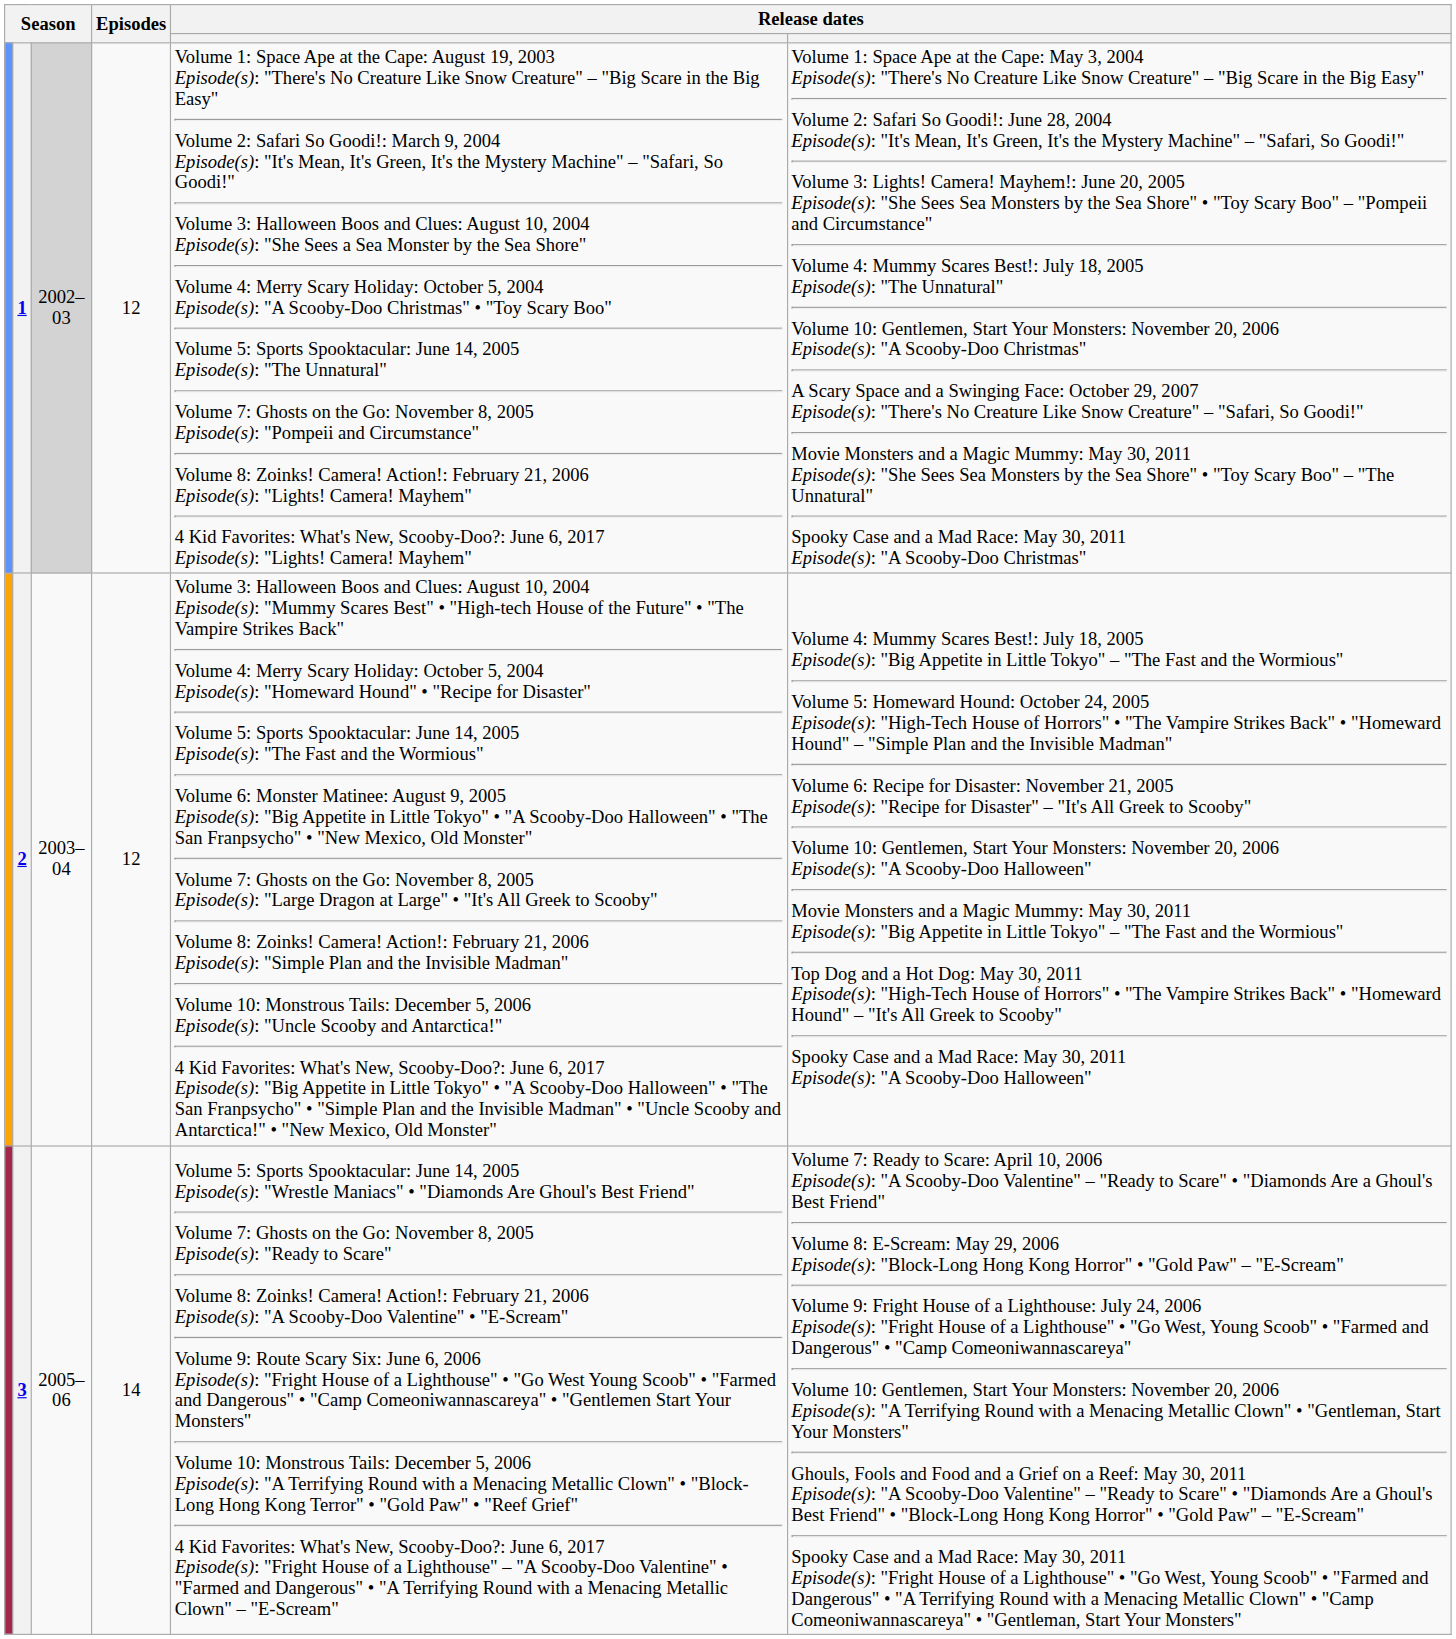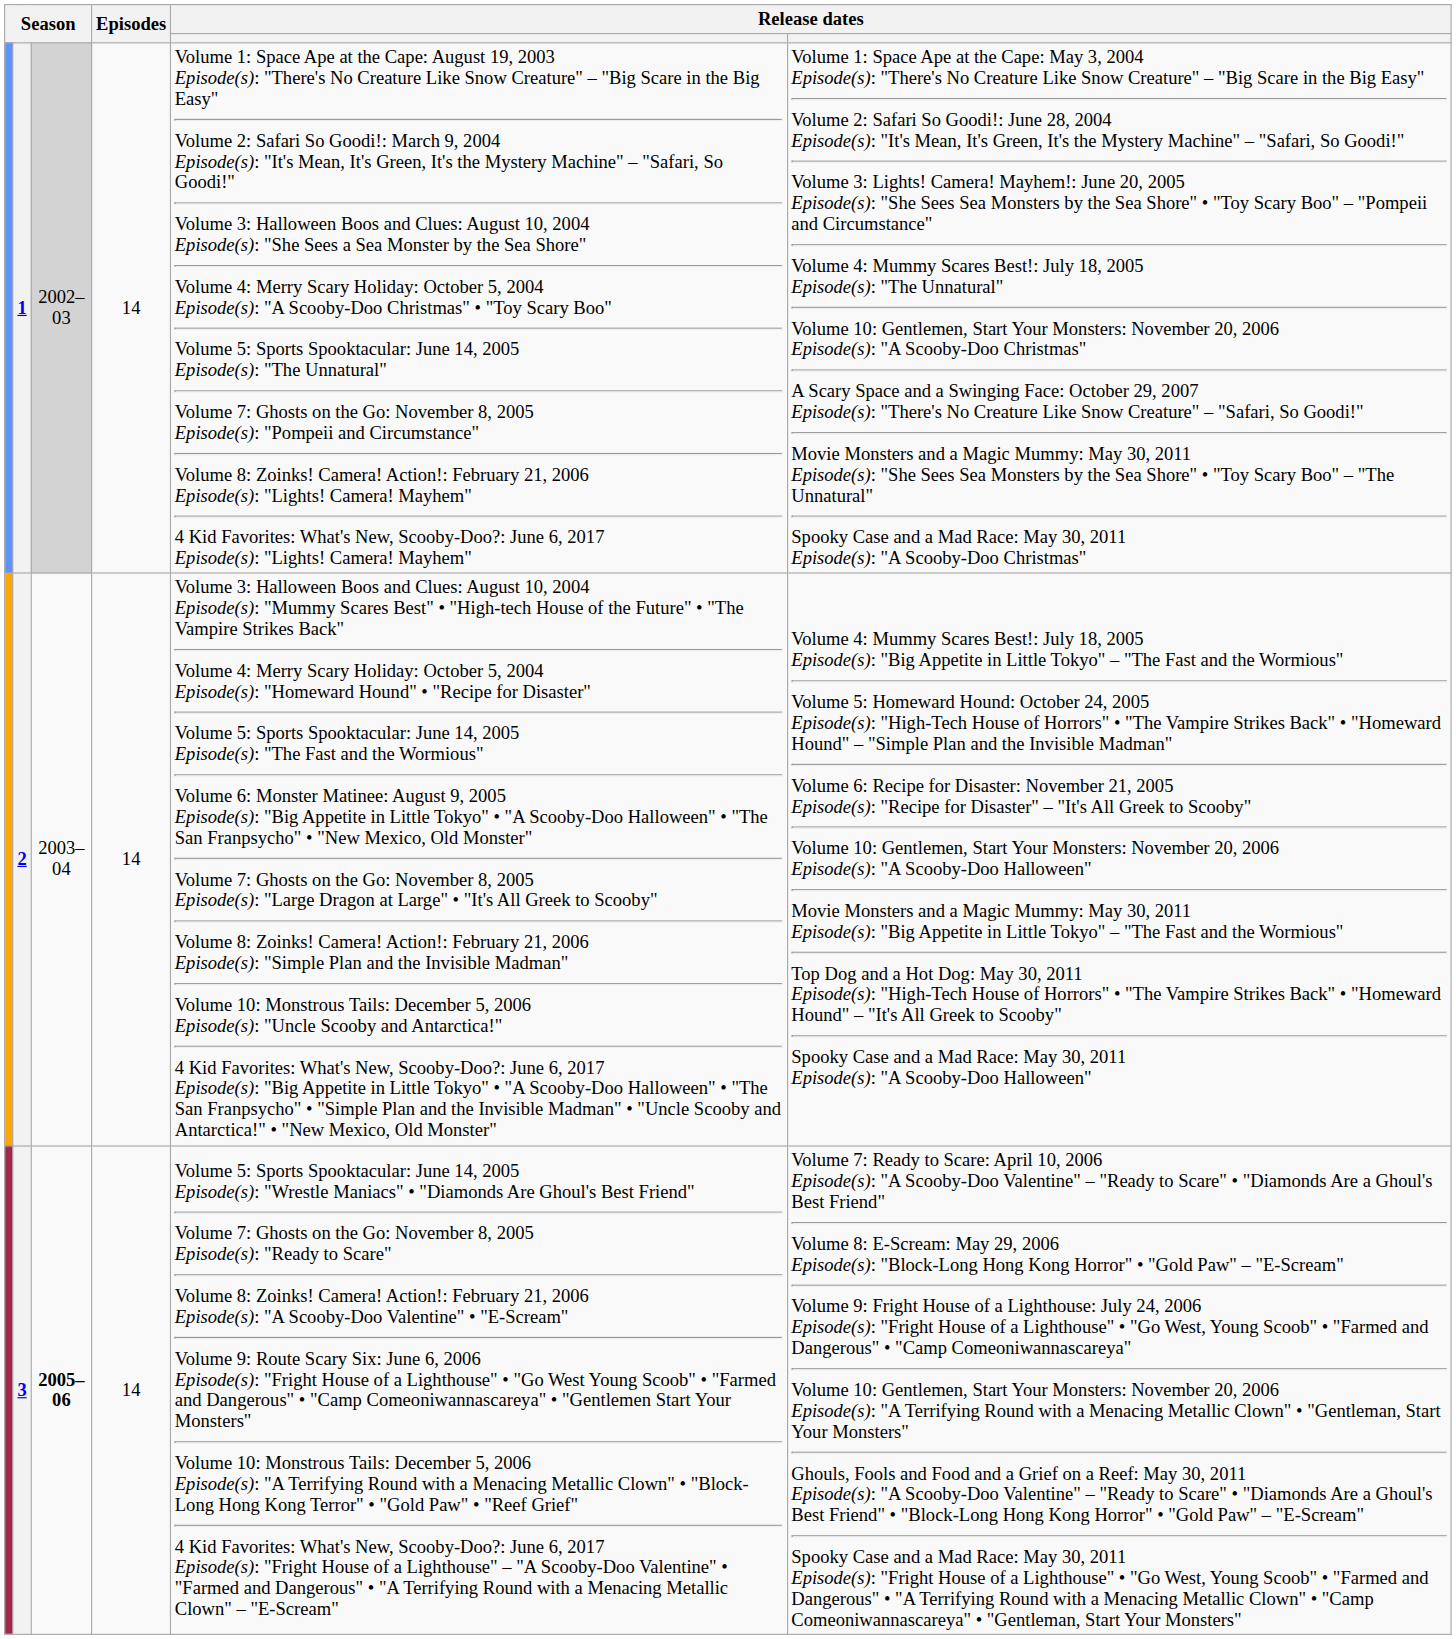(131, 307) 12 -> (131, 307) 14
(131, 859) 12 -> (131, 859) 14
(61, 1389) normal -> (61, 1389) bold
